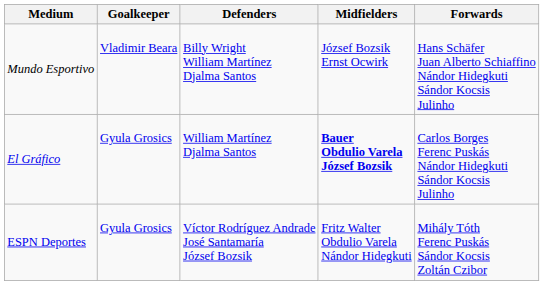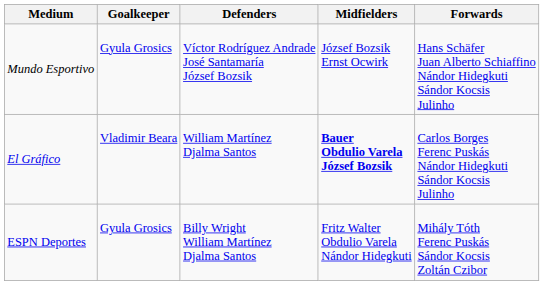(139, 48) Vladimir Beara -> (136, 48) Gyula Grosics
(227, 62) Billy Wright William Martínez Djalma Santos -> (249, 62) Víctor Rodríguez Andrade José Santamaría József Bozsik
(136, 138) Gyula Grosics -> (139, 138) Vladimir Beara
(249, 242) Víctor Rodríguez Andrade José Santamaría József Bozsik -> (227, 242) Billy Wright William Martínez Djalma Santos
